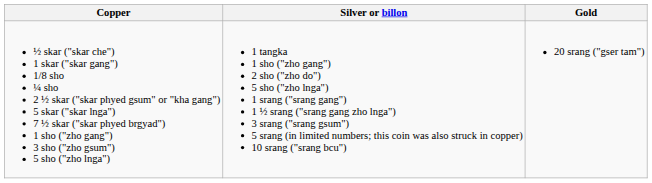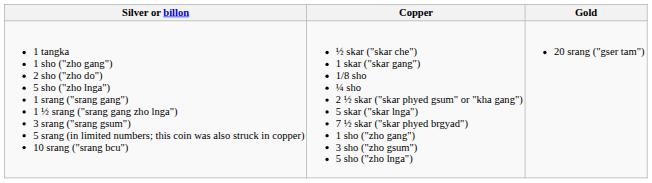columns swapped: (113, 12) <-> (374, 12)
